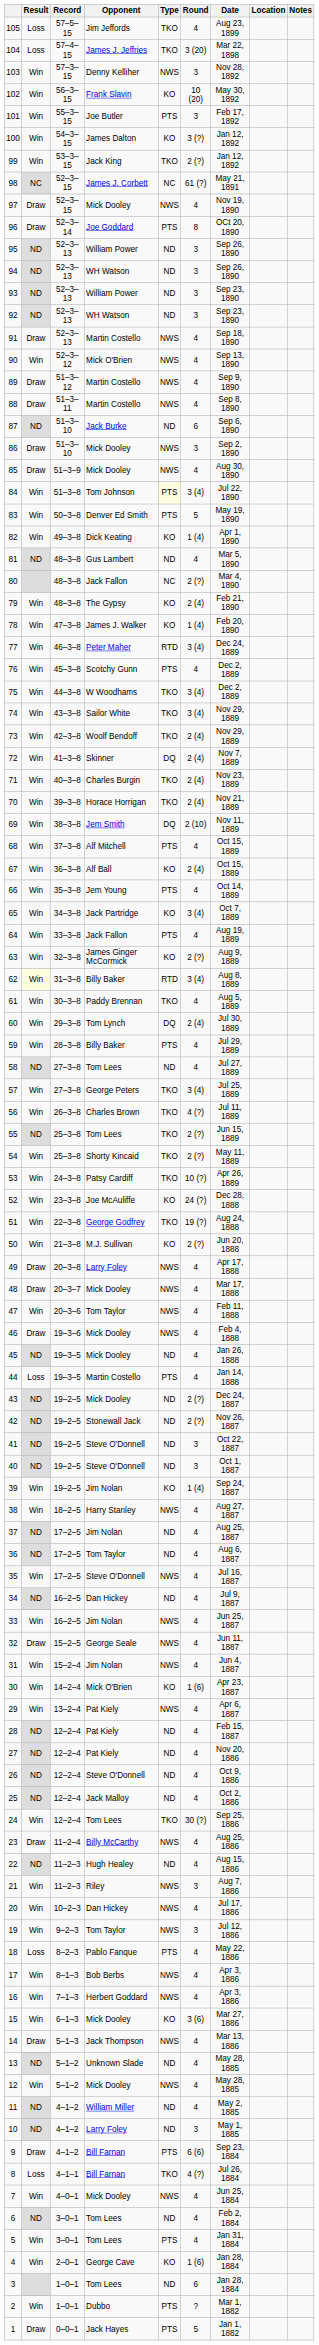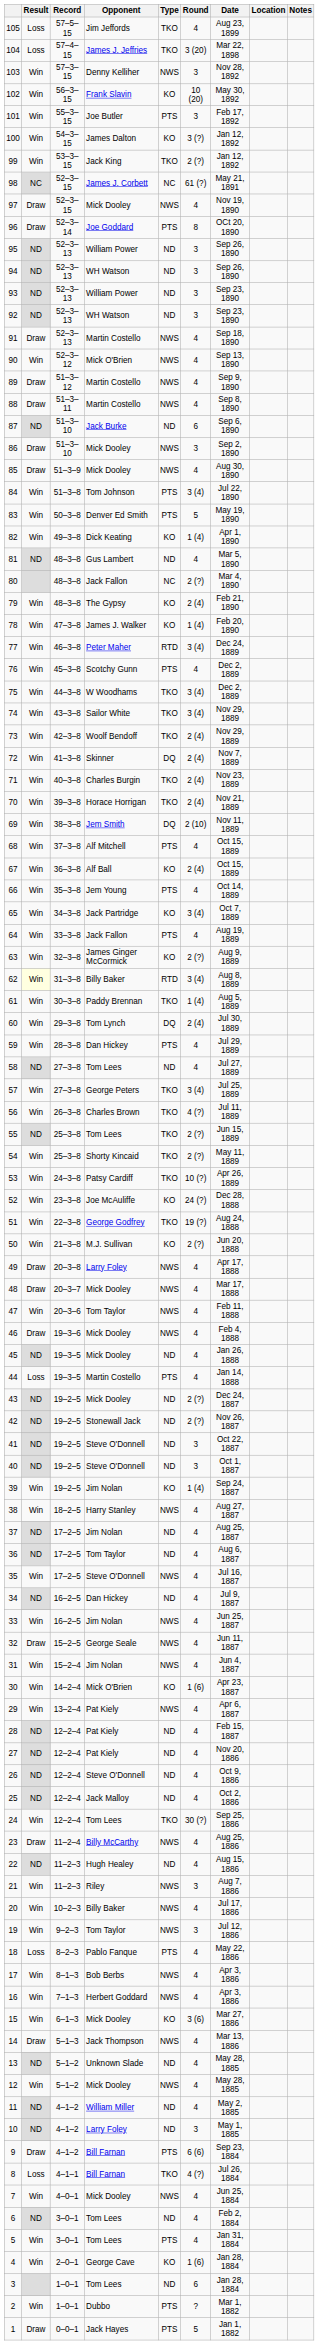(169, 493) lightyellow background -> (169, 493) no background
(196, 1001) 4 -> (196, 1001) 1 (4)
(105, 1046) Billy Baker -> (107, 1046) Dan Hickey
(107, 1908) Dan Hickey -> (105, 1908) Billy Baker
